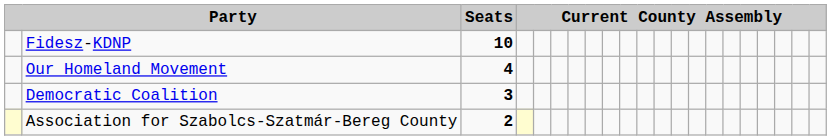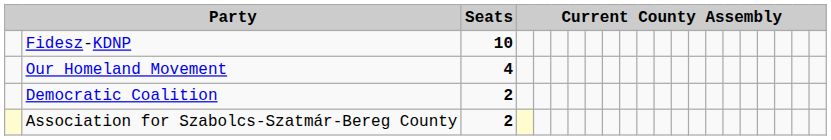(508, 96) 3 -> (508, 96) 2
